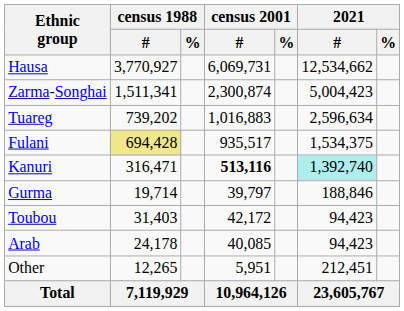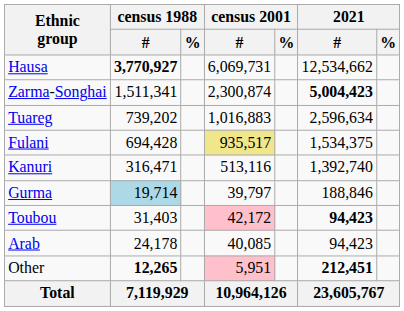(146, 67) normal -> (146, 67) bold
(341, 92) normal -> (341, 92) bold
(152, 142) khaki background -> (152, 142) no background
(245, 142) no background -> (245, 142) khaki background
(246, 167) bold -> (246, 167) normal
(341, 167) paleturquoise background -> (341, 167) no background
(156, 192) no background -> (156, 192) lightblue background
(249, 218) no background -> (249, 218) pink background
(351, 218) normal -> (351, 218) bold
(156, 268) normal -> (156, 268) bold
(253, 268) no background -> (253, 268) pink background
(347, 268) normal -> (347, 268) bold
